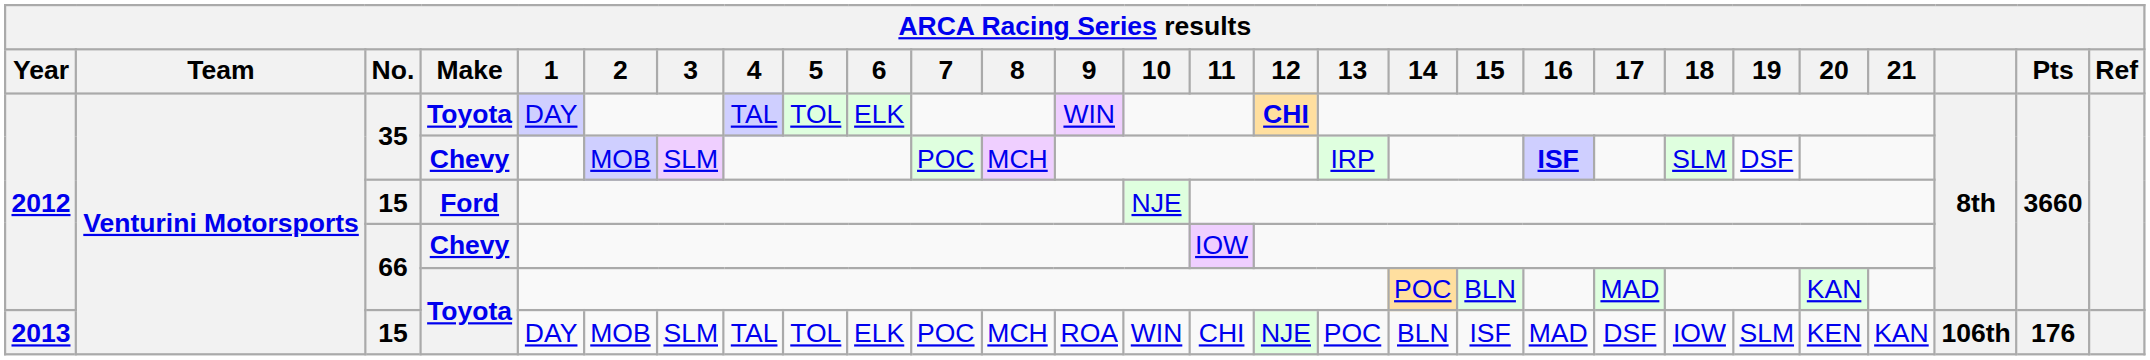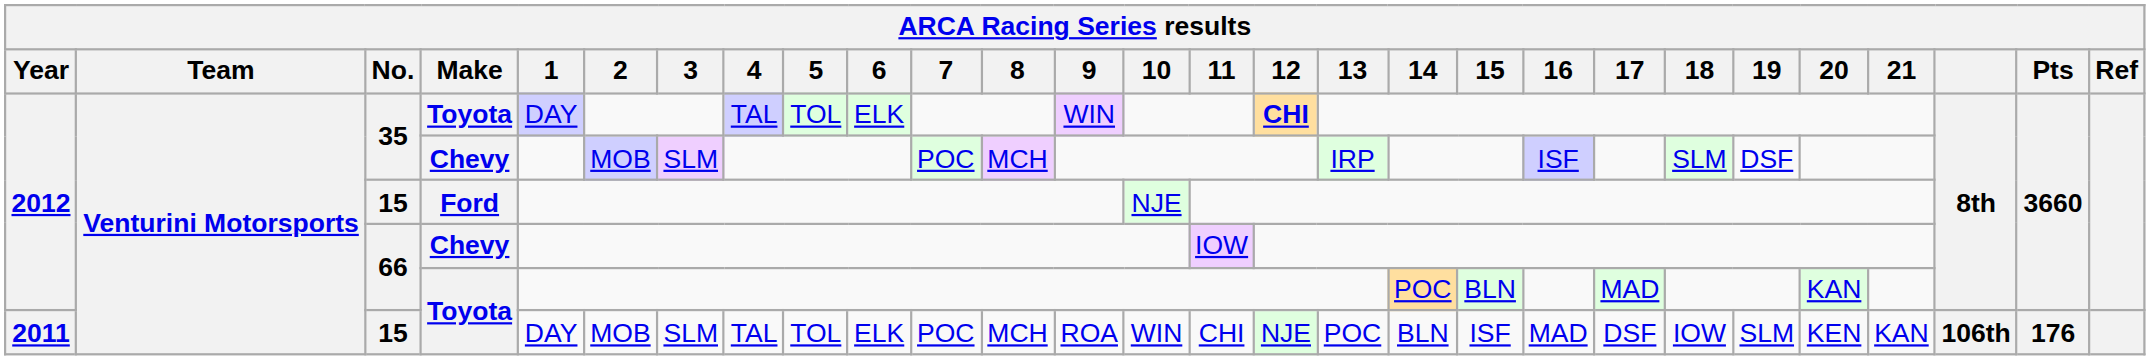(1558, 158) bold -> (1558, 158) normal
(41, 333) 2013 -> (41, 333) 2011
